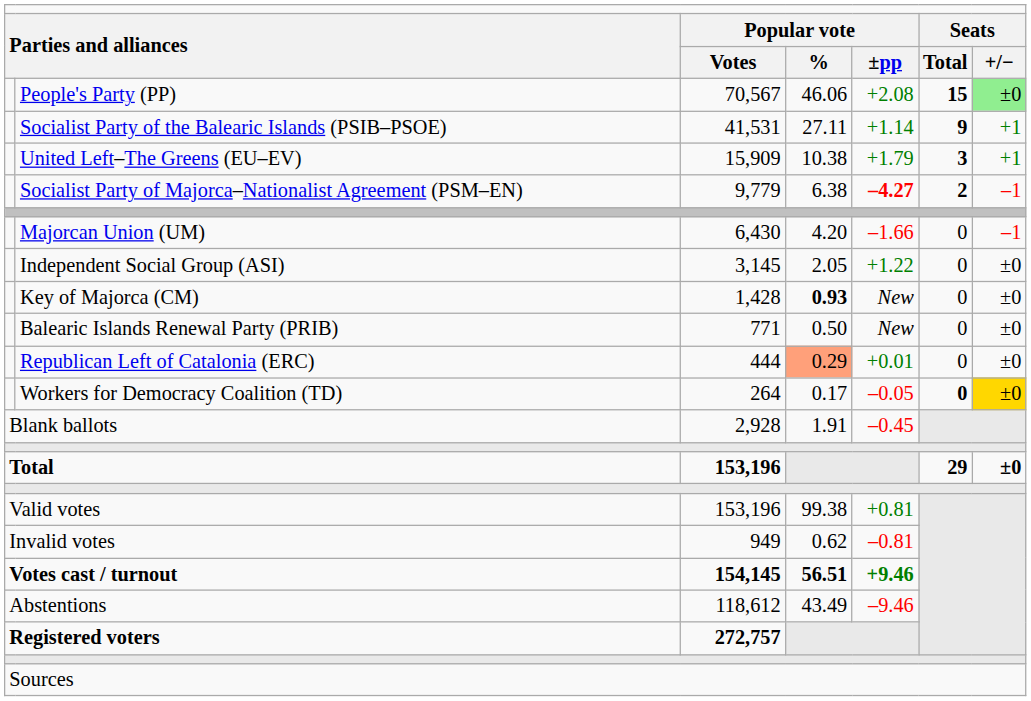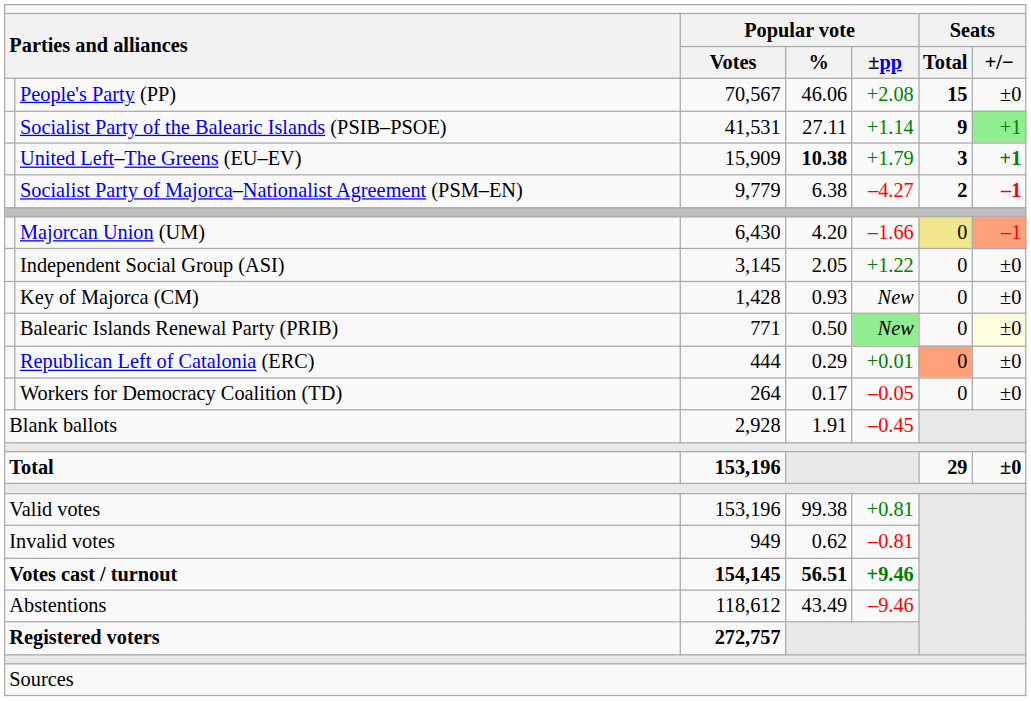(1011, 94) lightgreen background -> (1011, 94) no background
(1011, 126) no background -> (1011, 126) lightgreen background
(824, 158) normal -> (824, 158) bold
(1011, 158) normal -> (1010, 158) bold
(891, 191) bold -> (891, 191) normal
(1011, 191) normal -> (1011, 191) bold
(962, 232) no background -> (962, 232) khaki background
(1011, 232) no background -> (1011, 232) lightsalmon background
(829, 297) bold -> (829, 297) normal
(896, 329) no background -> (896, 329) lightgreen background
(1011, 329) no background -> (1011, 329) lightyellow background
(829, 361) lightsalmon background -> (829, 361) no background
(962, 361) no background -> (962, 361) lightsalmon background
(962, 393) bold -> (962, 393) normal
(1011, 393) gold background -> (1011, 393) no background
